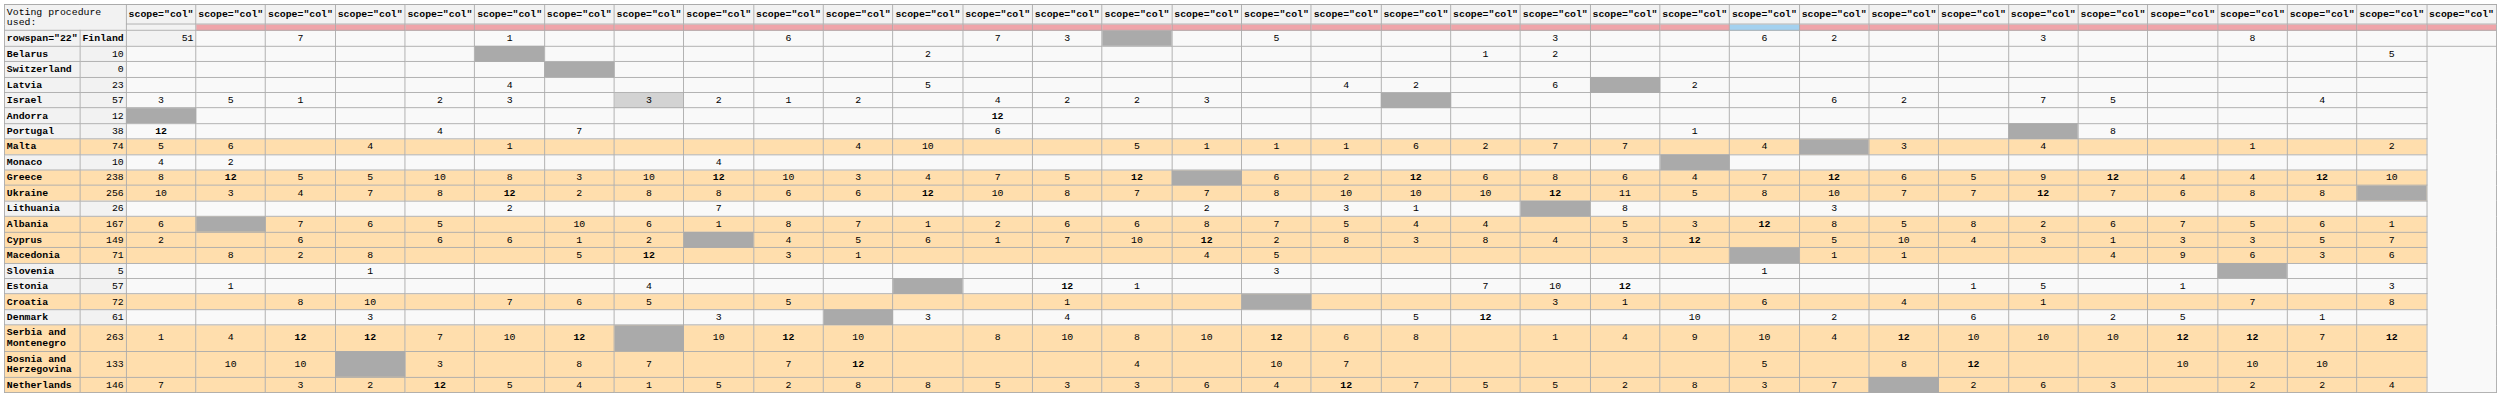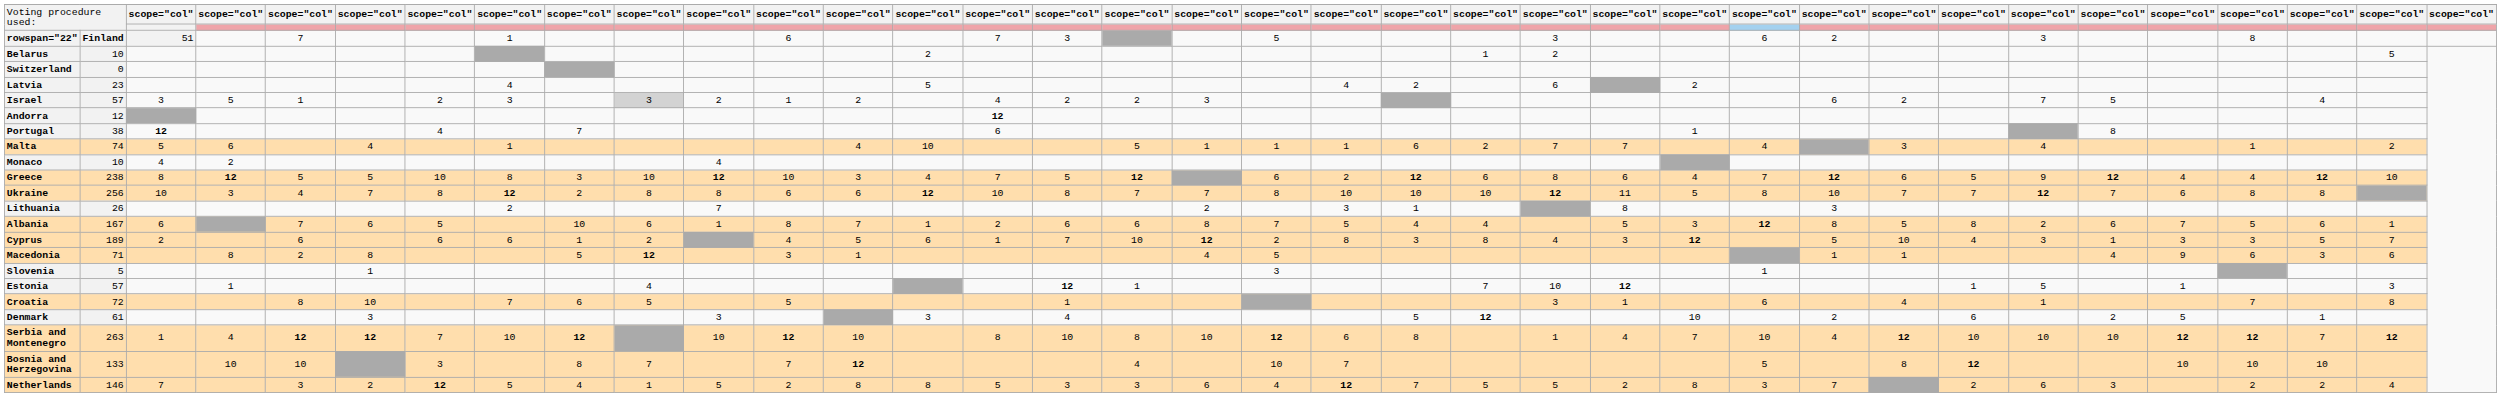(115, 240) 149 -> (115, 240) 189
(1695, 338) 9 -> (1695, 338) 7
